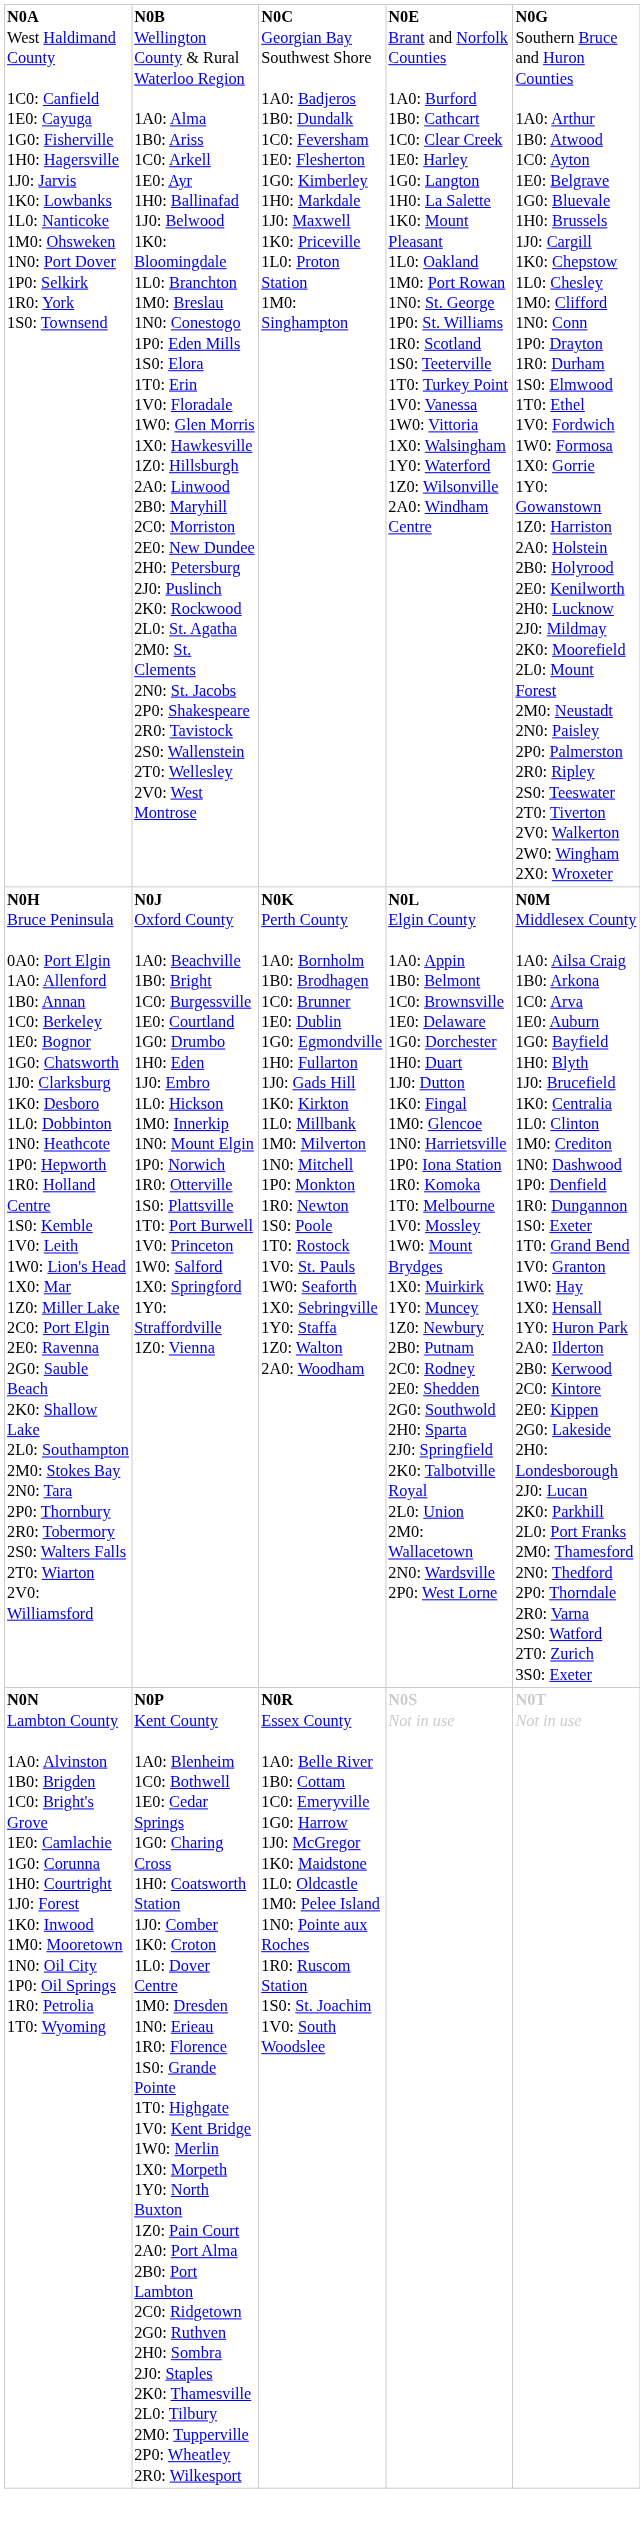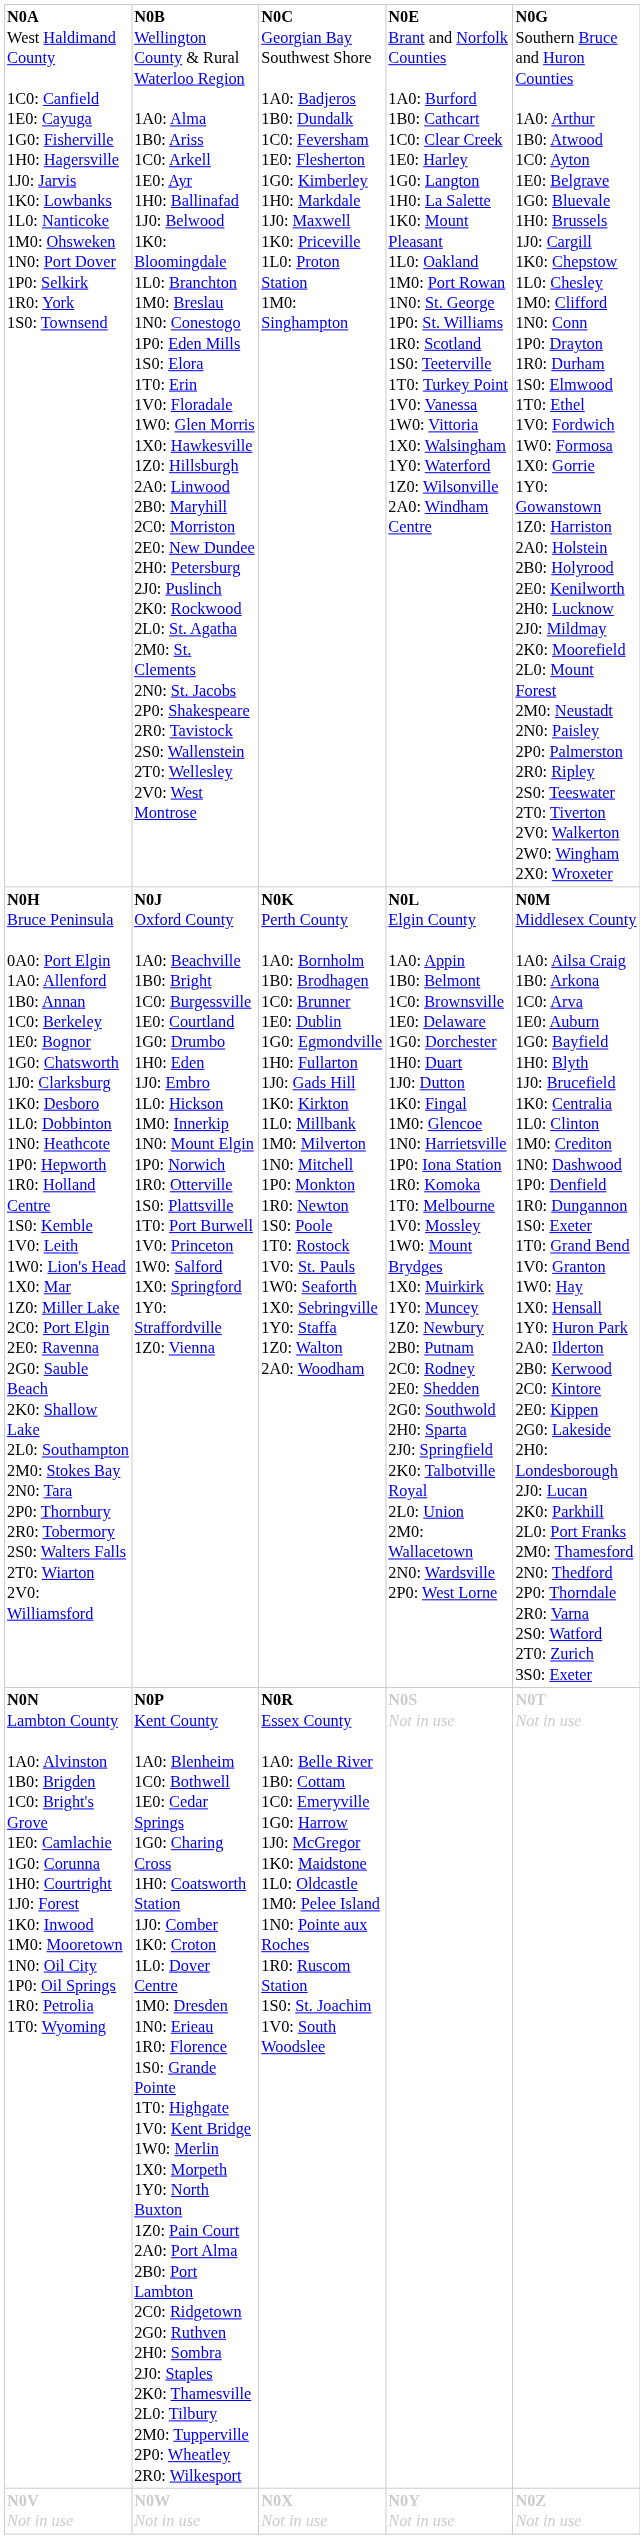+ row: (40, 2511)
